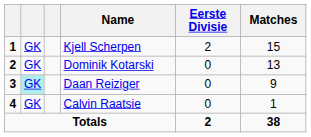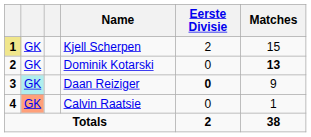(13, 46) no background -> (13, 46) khaki background
(273, 65) normal -> (273, 65) bold
(208, 84) normal -> (208, 84) bold
(33, 103) no background -> (33, 103) lightsalmon background
